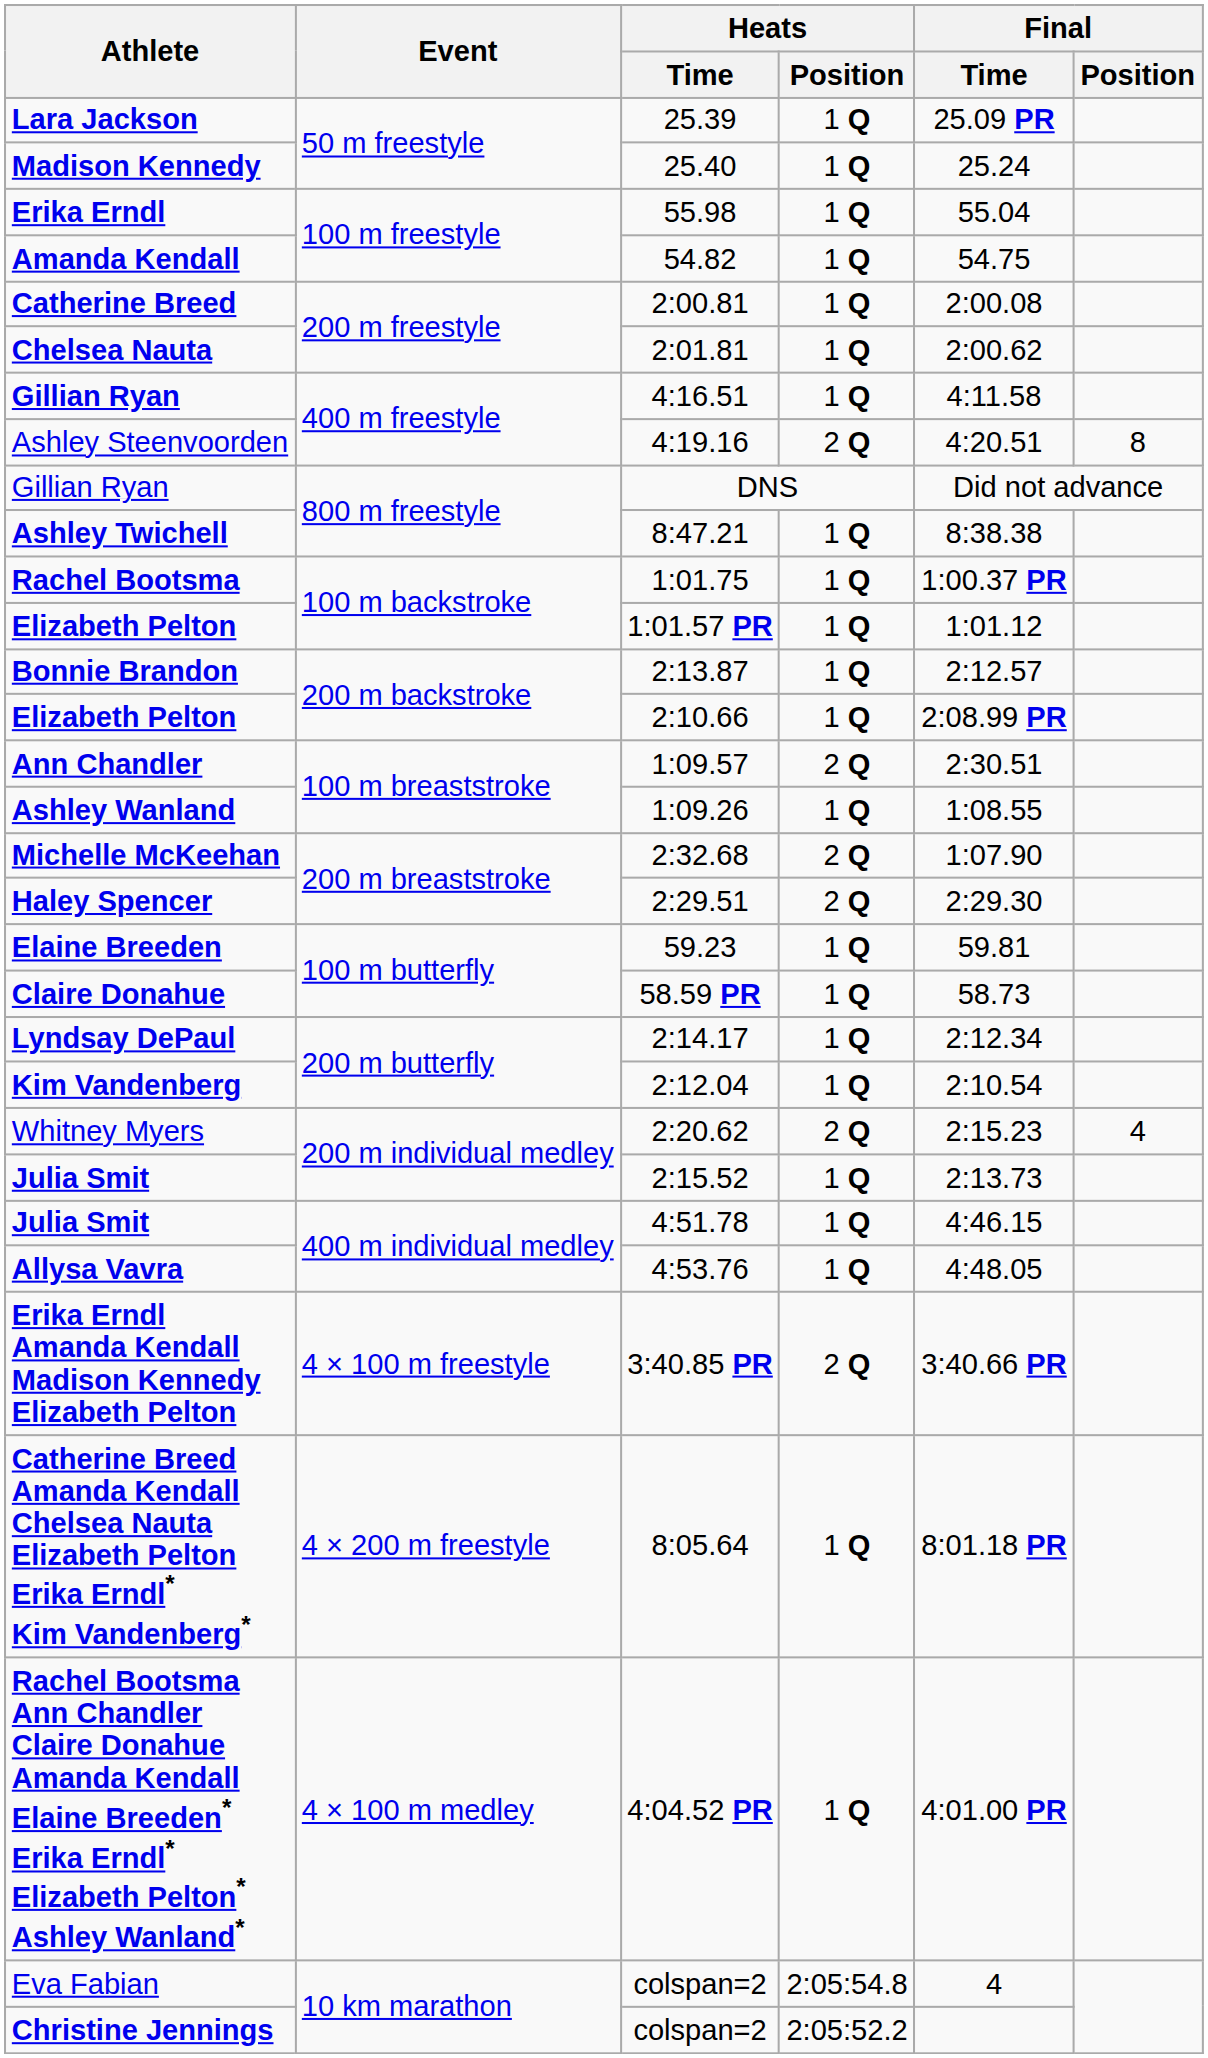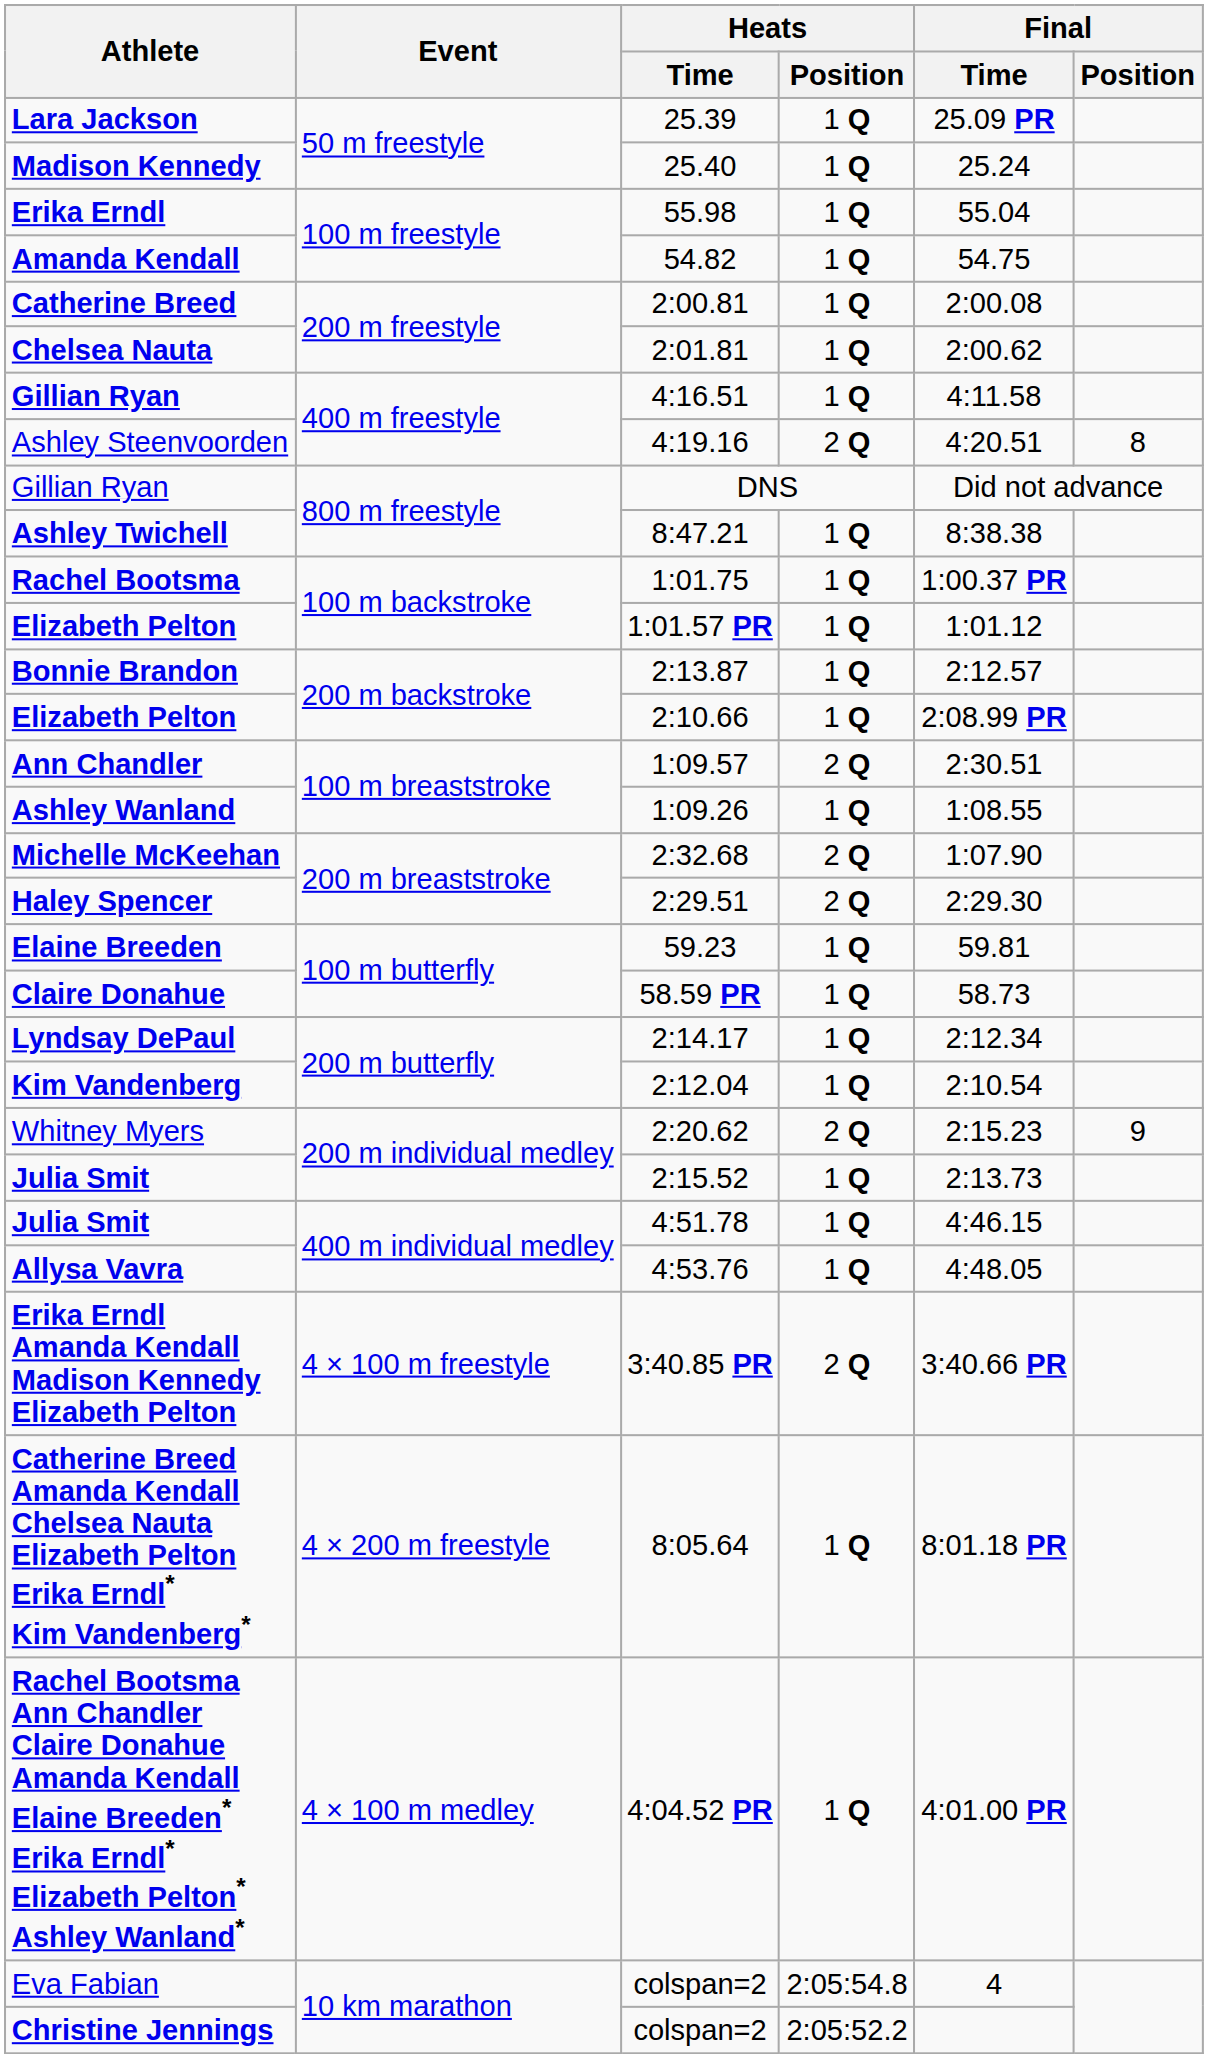(1138, 1131) 4 -> (1138, 1131) 9
